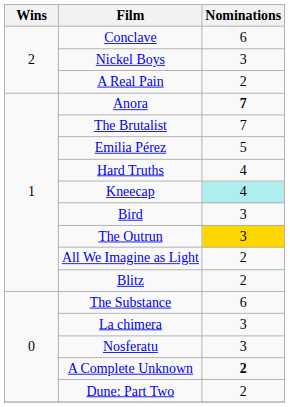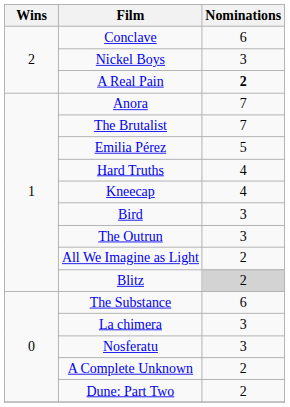(243, 81) normal -> (243, 81) bold
(243, 103) bold -> (243, 103) normal
(243, 192) paleturquoise background -> (243, 192) no background
(243, 236) gold background -> (243, 236) no background
(243, 280) no background -> (243, 280) lightgrey background
(243, 368) bold -> (243, 368) normal
